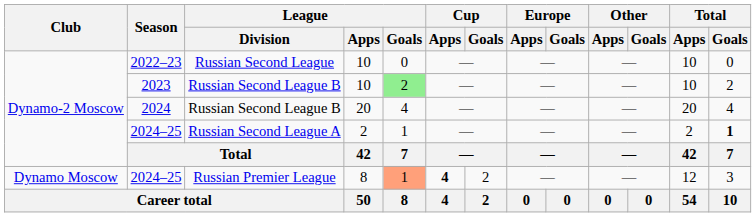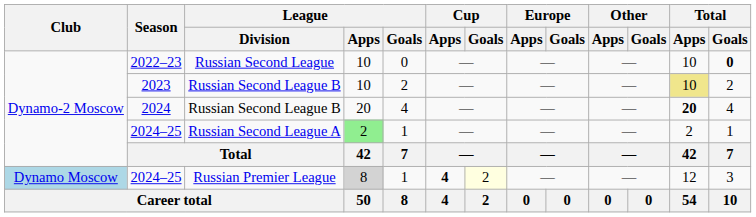(730, 62) normal -> (730, 62) bold
(404, 85) lightgreen background -> (404, 85) no background
(689, 85) no background -> (689, 85) khaki background
(689, 108) normal -> (689, 108) bold
(364, 131) no background -> (364, 131) lightgreen background
(730, 131) bold -> (730, 131) normal
(66, 177) no background -> (66, 177) lightblue background
(364, 177) no background -> (364, 177) lightgrey background
(404, 177) lightsalmon background -> (404, 177) no background
(486, 177) no background -> (486, 177) lightyellow background
